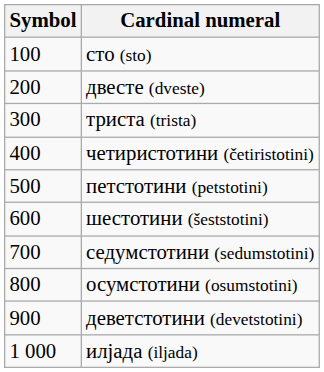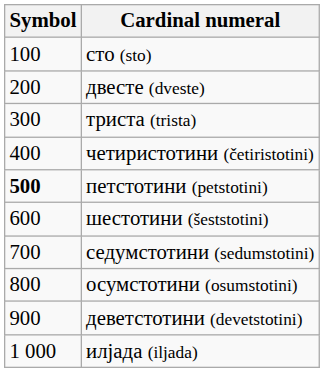(25, 185) normal -> (25, 185) bold
